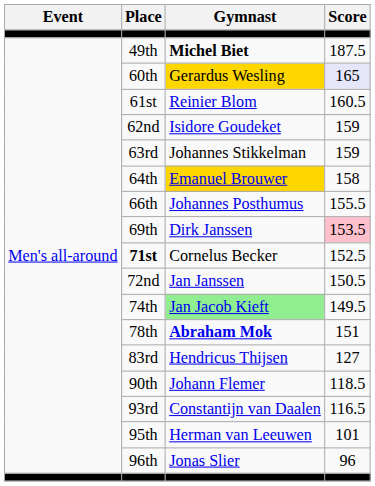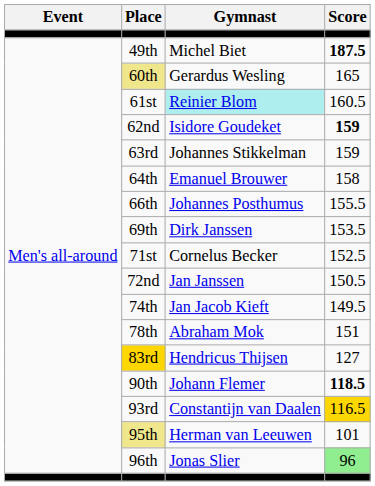(209, 50) bold -> (208, 50) normal
(347, 50) normal -> (347, 50) bold
(143, 76) no background -> (143, 76) khaki background
(227, 76) gold background -> (227, 76) no background
(347, 76) lavender background -> (347, 76) no background
(213, 101) no background -> (213, 101) paleturquoise background
(347, 127) normal -> (347, 127) bold
(228, 178) gold background -> (228, 178) no background
(347, 229) pink background -> (347, 229) no background
(143, 255) bold -> (143, 255) normal
(219, 306) lightgreen background -> (219, 306) no background
(221, 332) bold -> (217, 332) normal
(143, 357) no background -> (143, 357) gold background
(347, 383) normal -> (347, 383) bold
(347, 409) no background -> (347, 409) gold background
(143, 434) no background -> (143, 434) khaki background
(347, 460) no background -> (347, 460) lightgreen background
